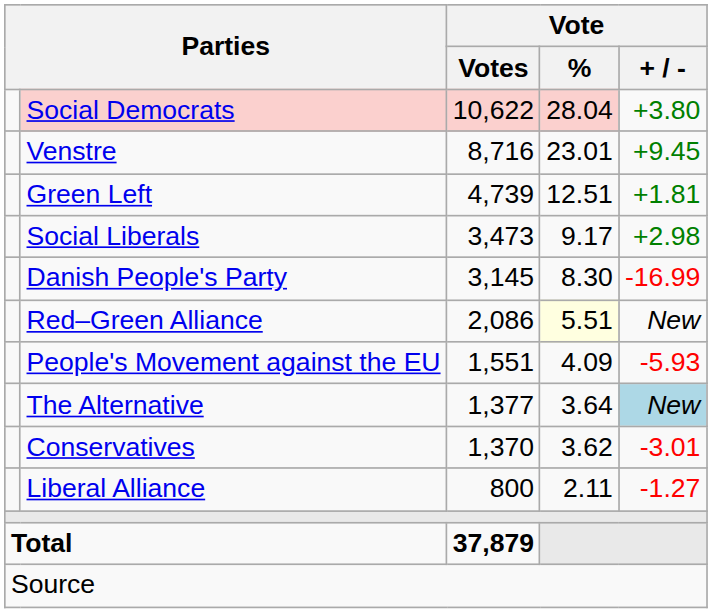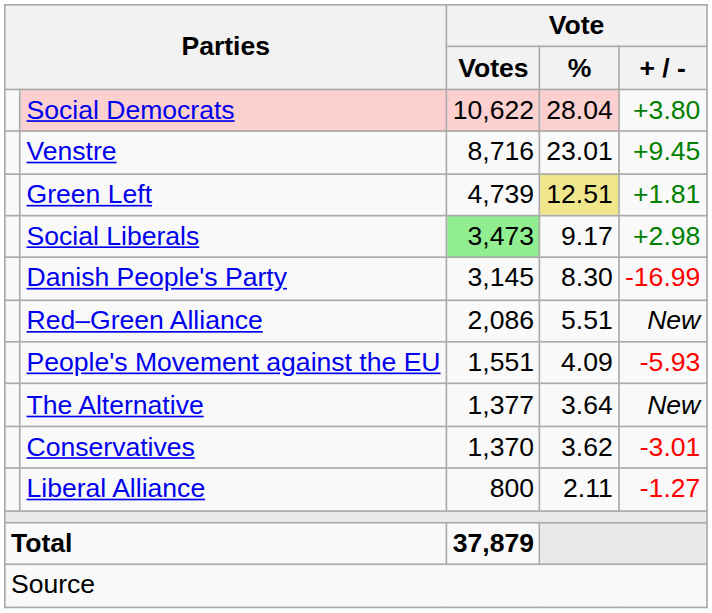(580, 194) no background -> (580, 194) khaki background
(501, 236) no background -> (501, 236) lightgreen background
(587, 320) lightyellow background -> (587, 320) no background
(674, 404) lightblue background -> (674, 404) no background
